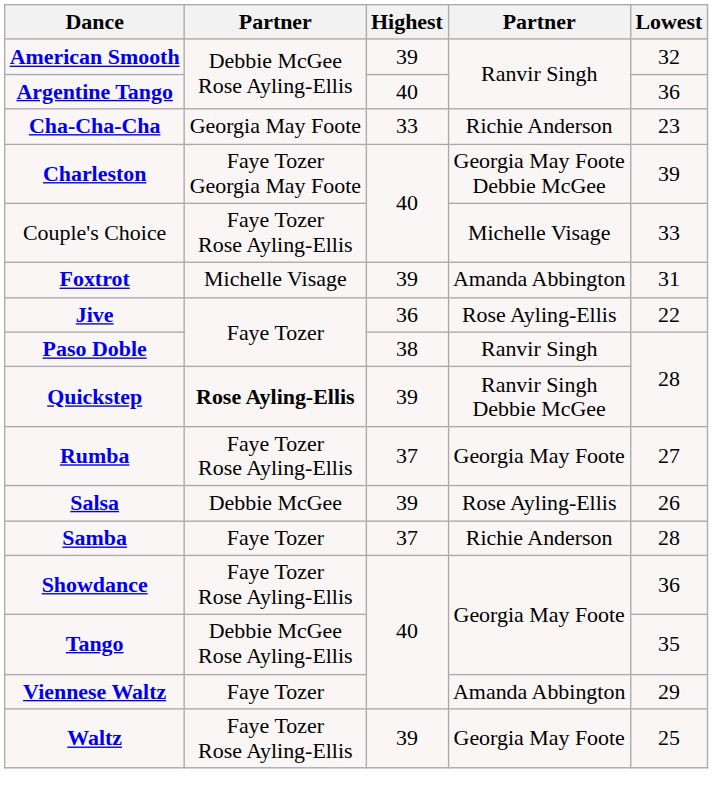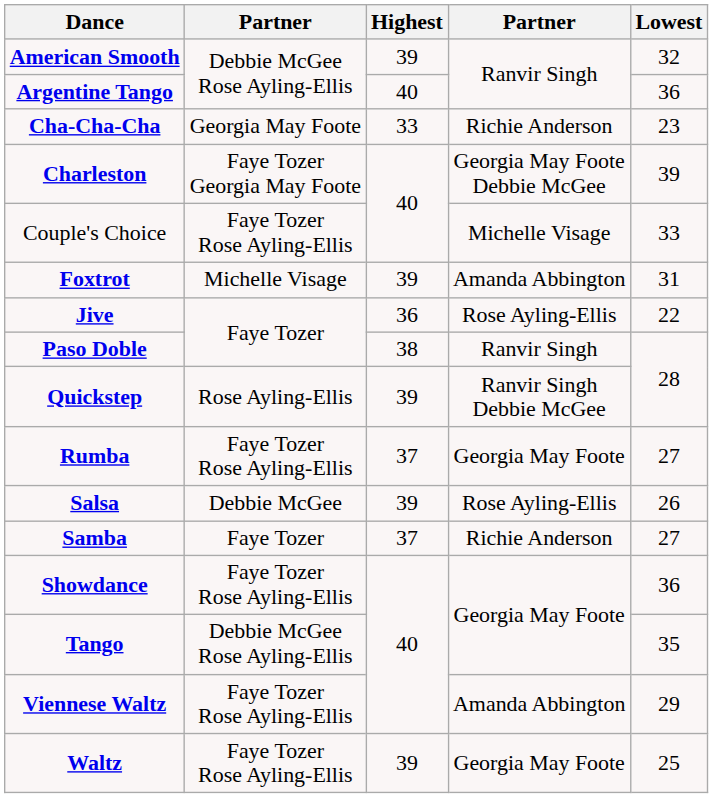(275, 396) bold -> (275, 396) normal
(669, 537) 28 -> (669, 537) 27
(275, 691) Faye Tozer -> (275, 703) Faye Tozer Rose Ayling-Ellis
